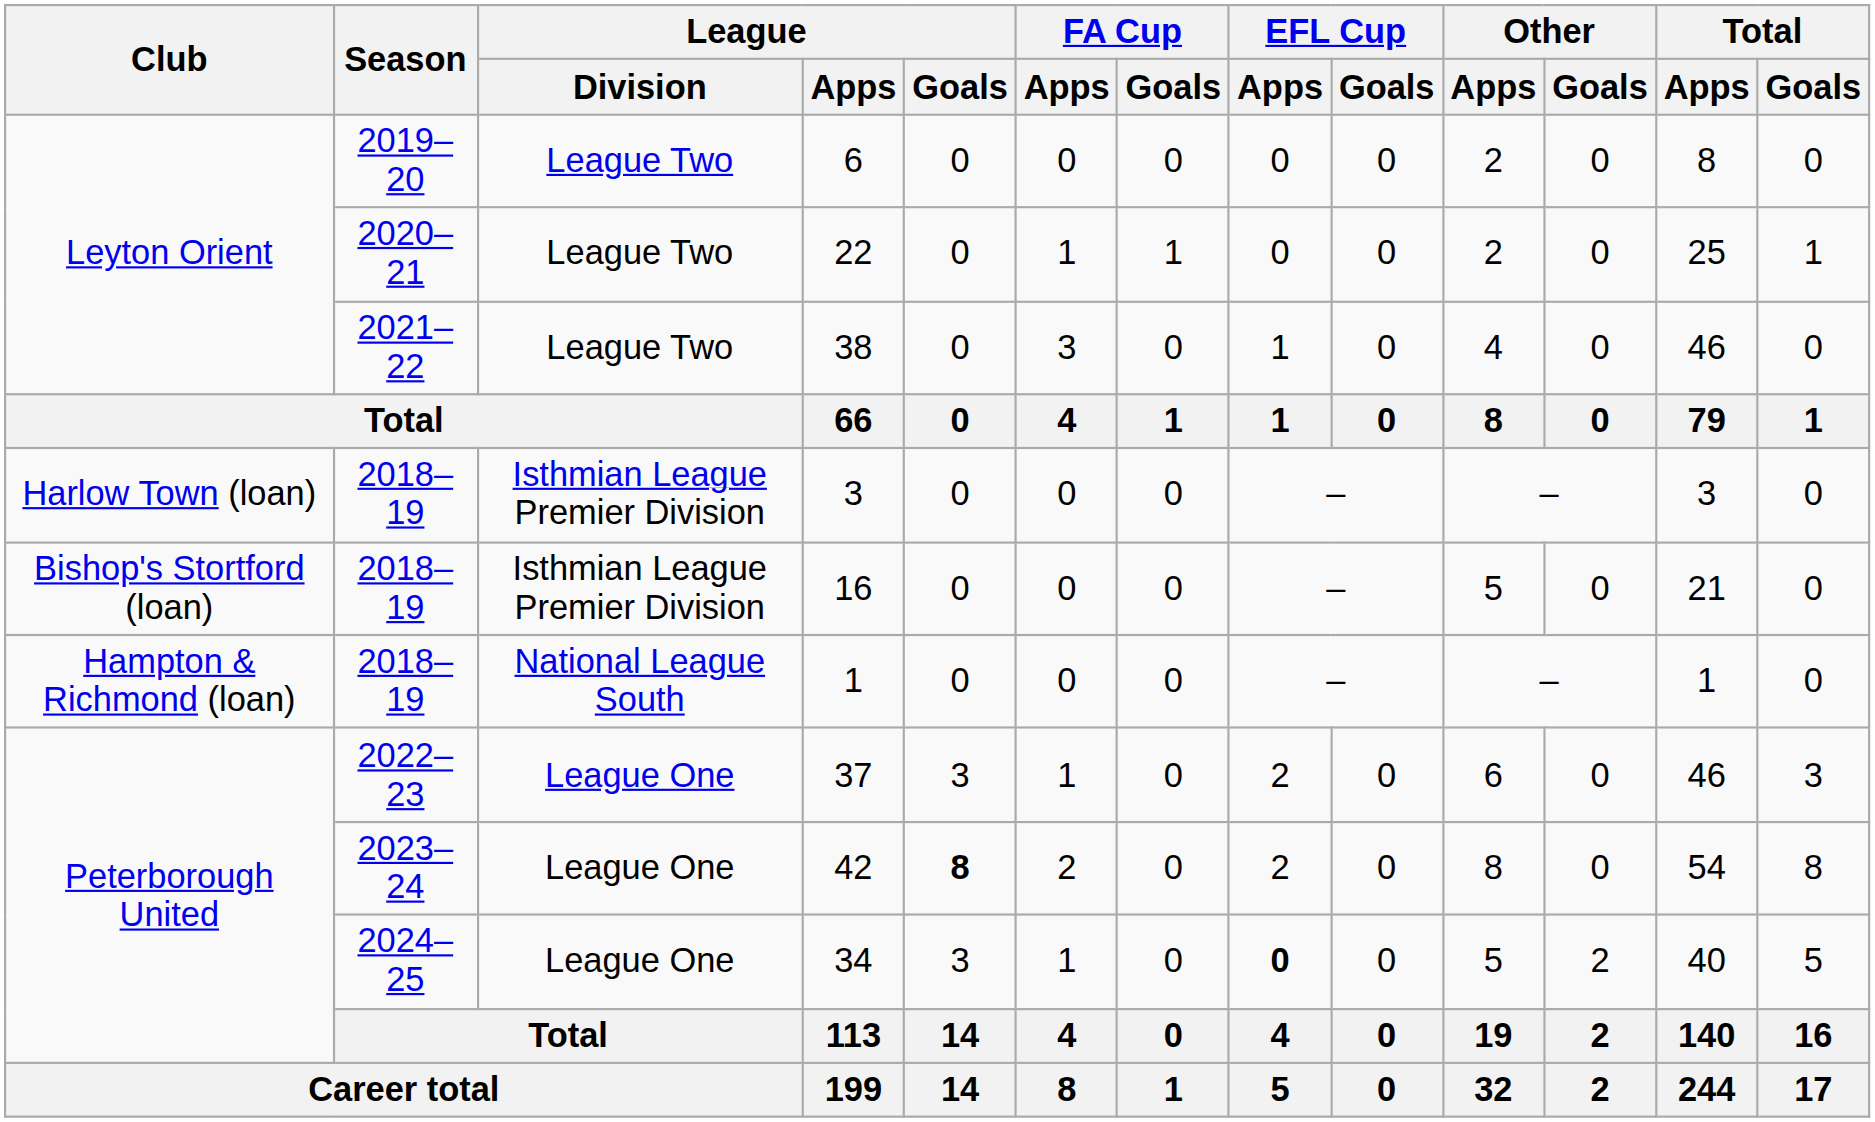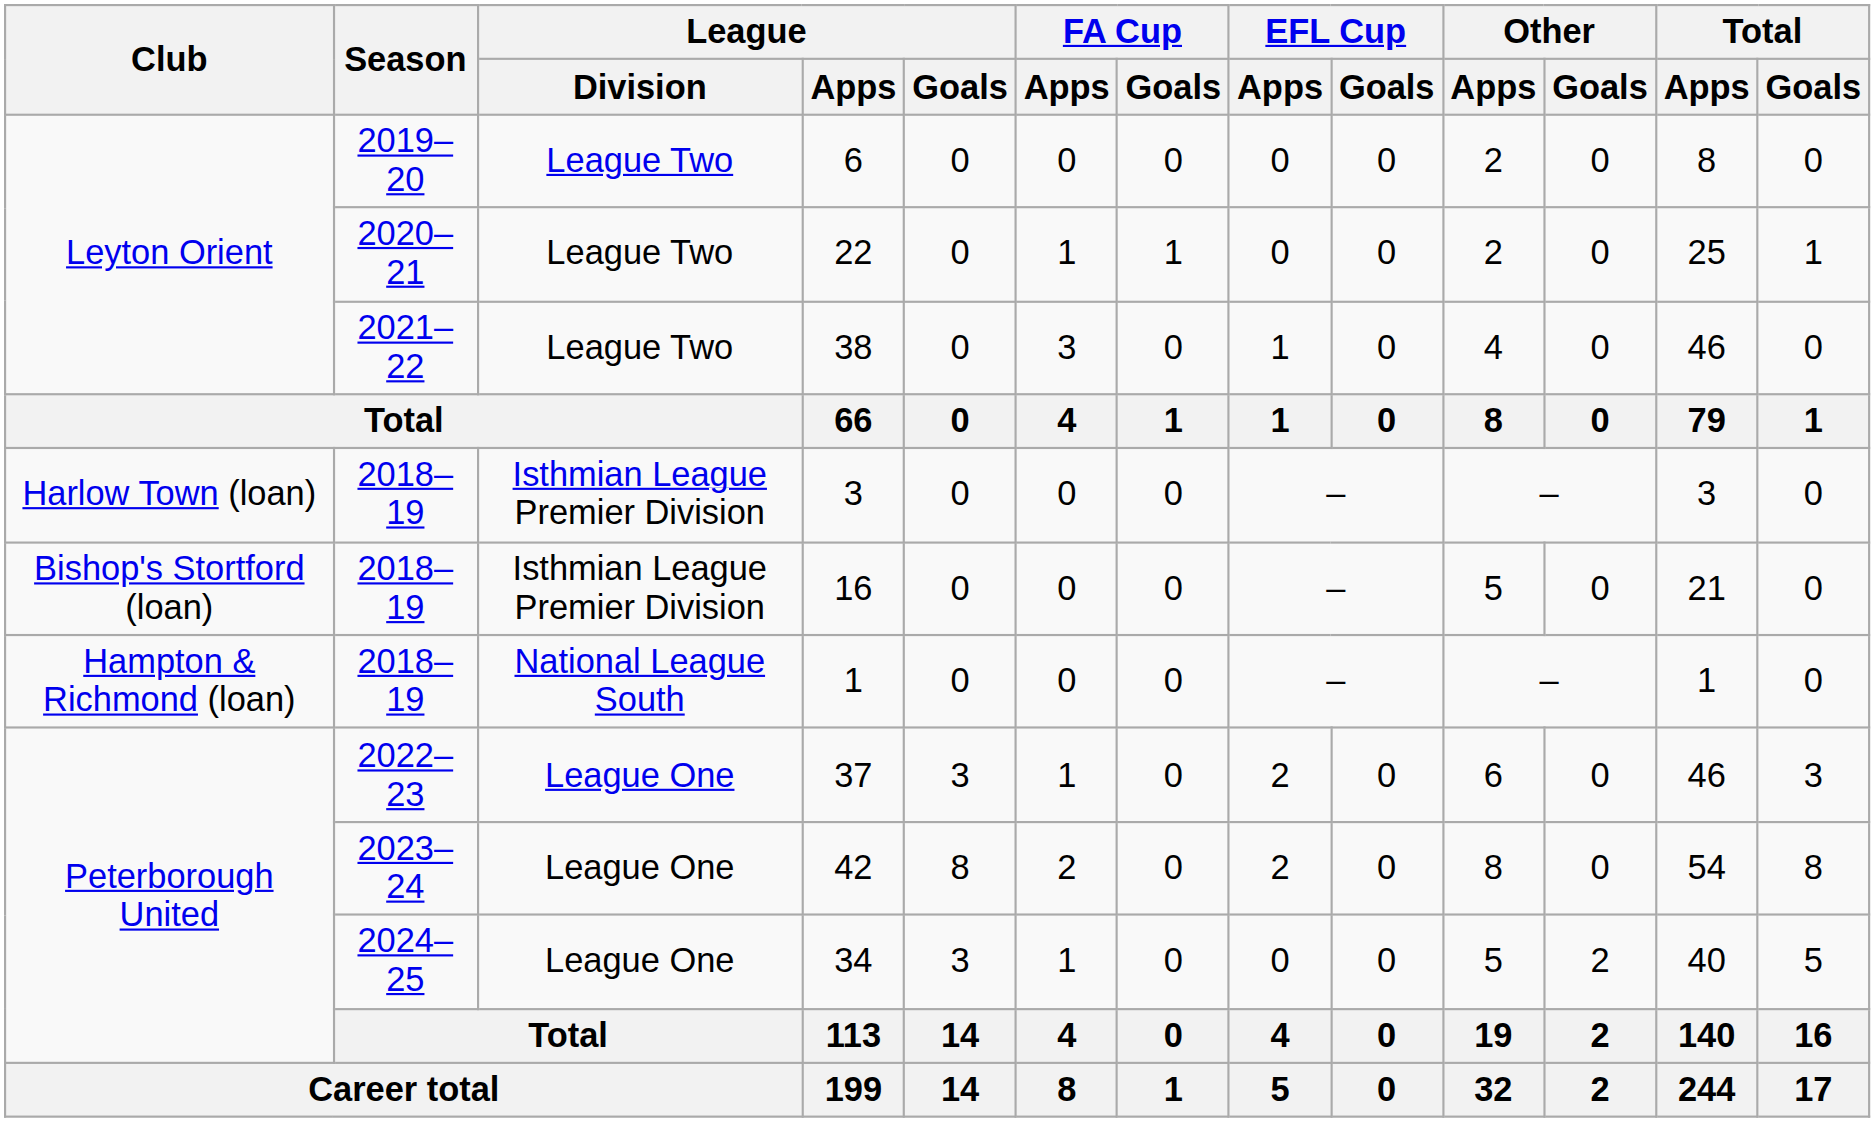(960, 867) bold -> (960, 867) normal
(1280, 960) bold -> (1280, 960) normal
